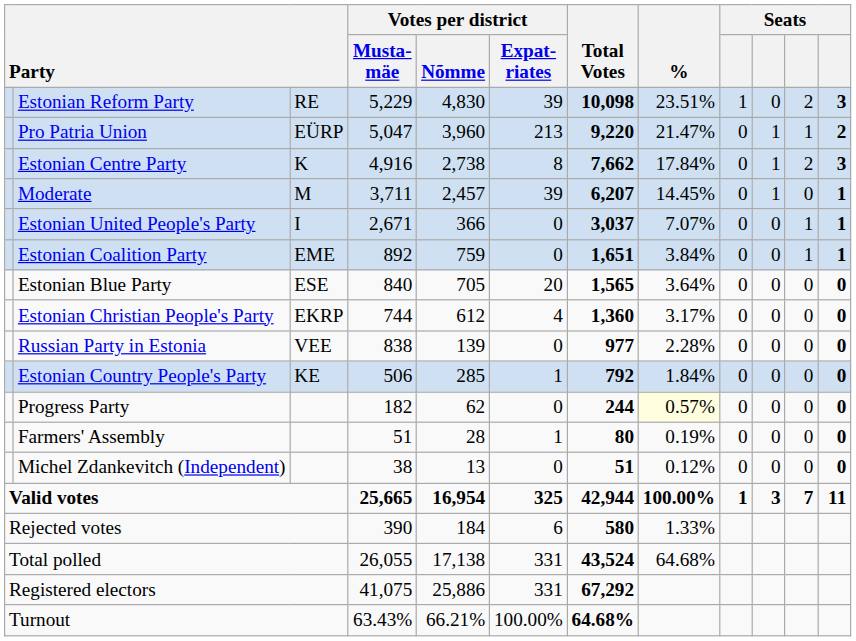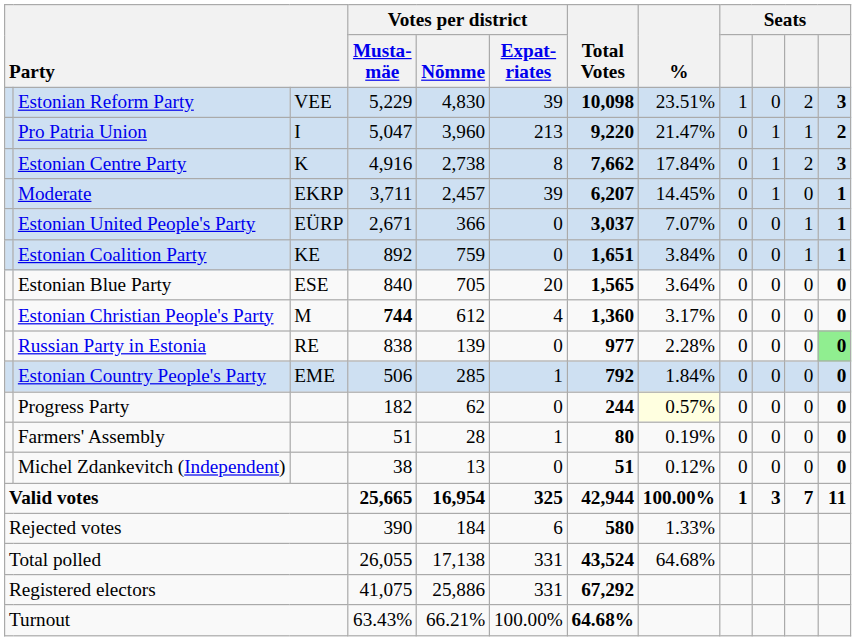(307, 102) RE -> (313, 102) VEE
(319, 132) EÜRP -> (298, 132) I
(303, 193) M -> (319, 193) EKRP
(298, 224) I -> (319, 224) EÜRP
(315, 254) EME -> (307, 254) KE
(319, 315) EKRP -> (303, 315) M
(398, 315) normal -> (398, 315) bold
(313, 345) VEE -> (307, 345) RE
(841, 345) no background -> (841, 345) lightgreen background
(307, 376) KE -> (315, 376) EME
